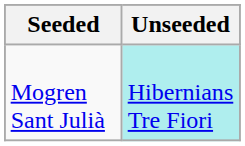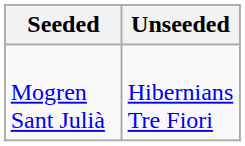(180, 106) paleturquoise background -> (180, 106) no background
